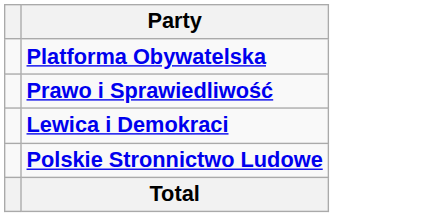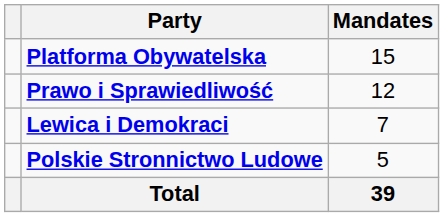+ column: (383, 21)
